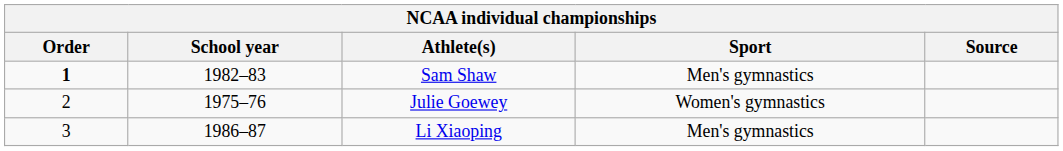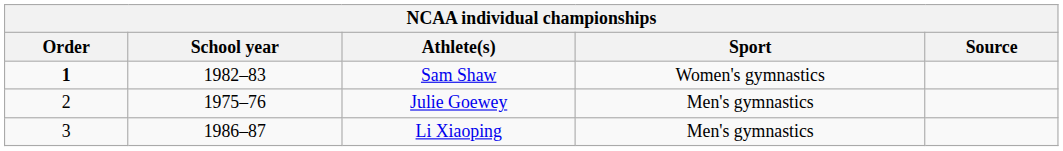(750, 74) Men's gymnastics -> (750, 74) Women's gymnastics
(750, 103) Women's gymnastics -> (750, 103) Men's gymnastics
